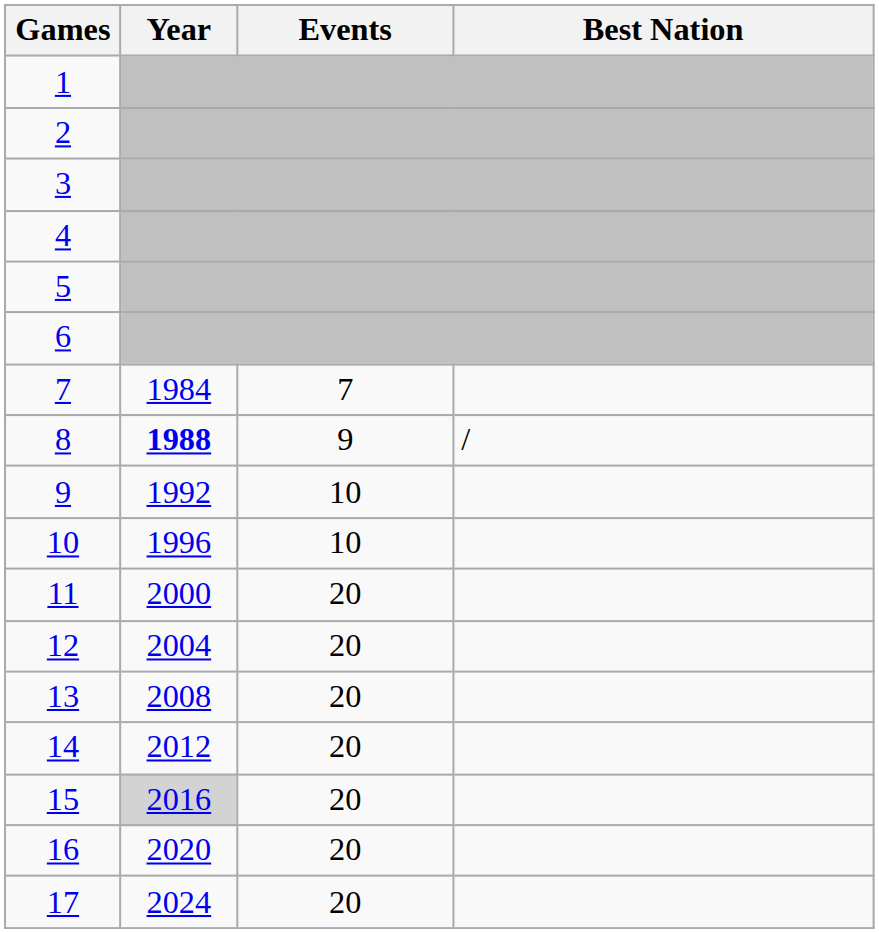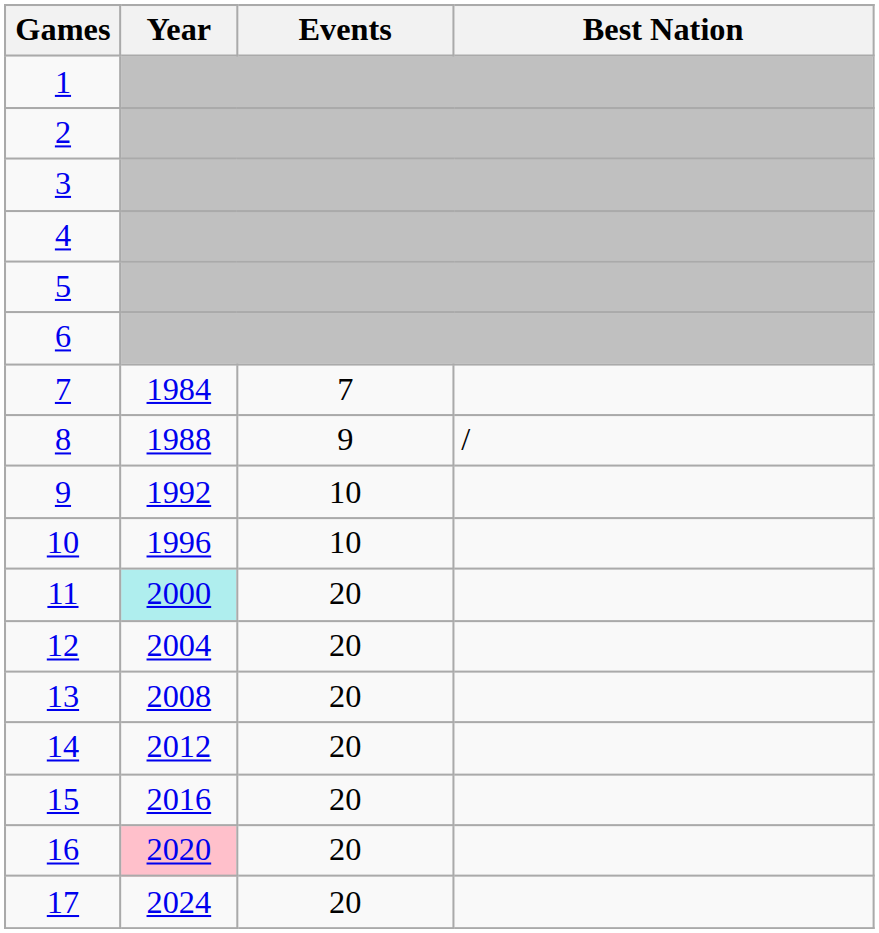(179, 440) bold -> (179, 440) normal
(179, 593) no background -> (179, 593) paleturquoise background
(179, 798) lightgrey background -> (179, 798) no background
(179, 850) no background -> (179, 850) pink background
